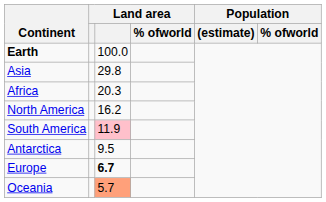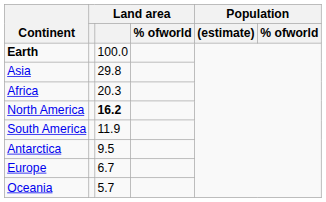(109, 110) normal -> (109, 110) bold
(109, 129) pink background -> (109, 129) no background
(106, 168) bold -> (106, 168) normal
(106, 187) lightsalmon background -> (106, 187) no background
